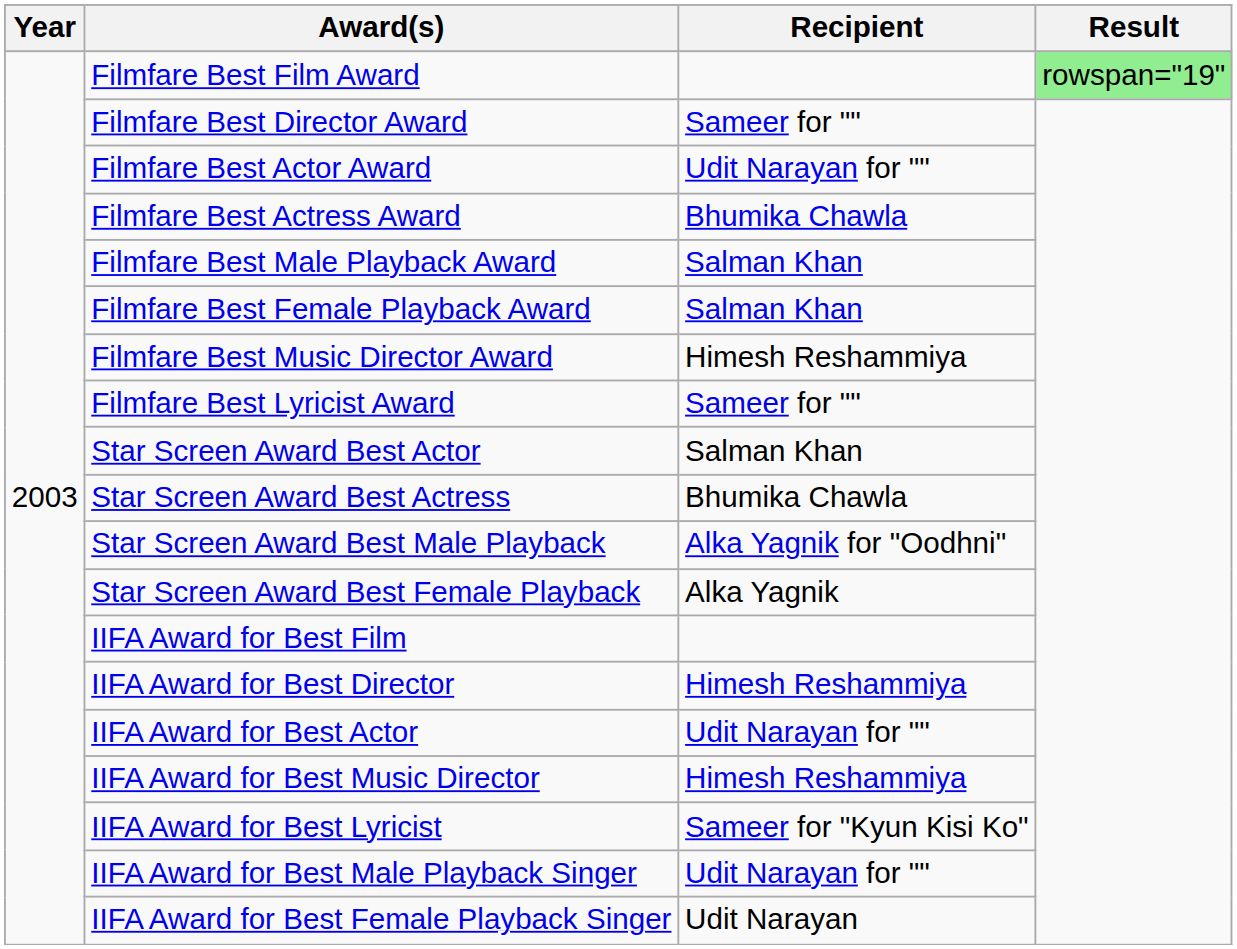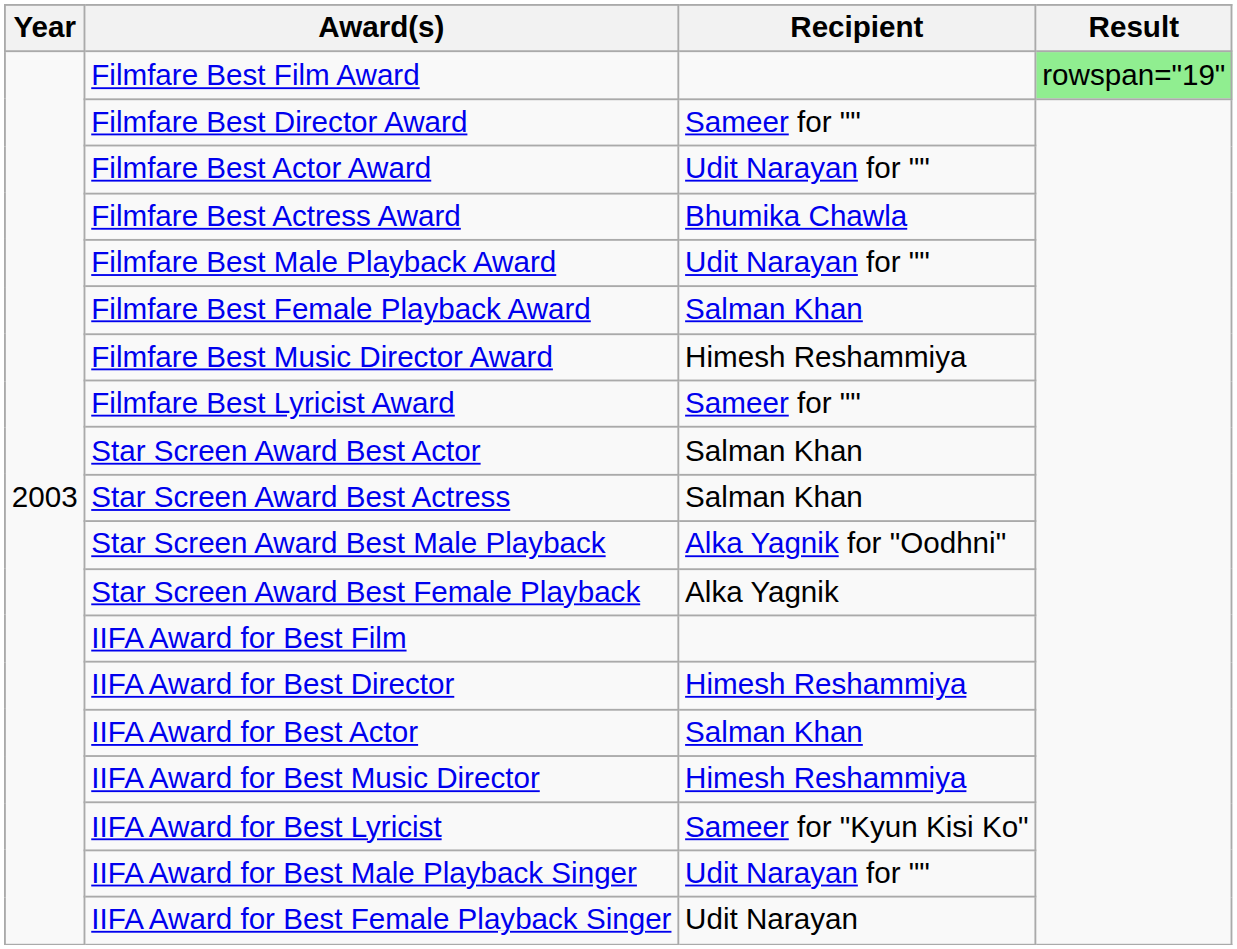(774, 262) Salman Khan -> (807, 262) Udit Narayan for ""
(796, 497) Bhumika Chawla -> (774, 497) Salman Khan
(807, 732) Udit Narayan for "" -> (774, 732) Salman Khan
